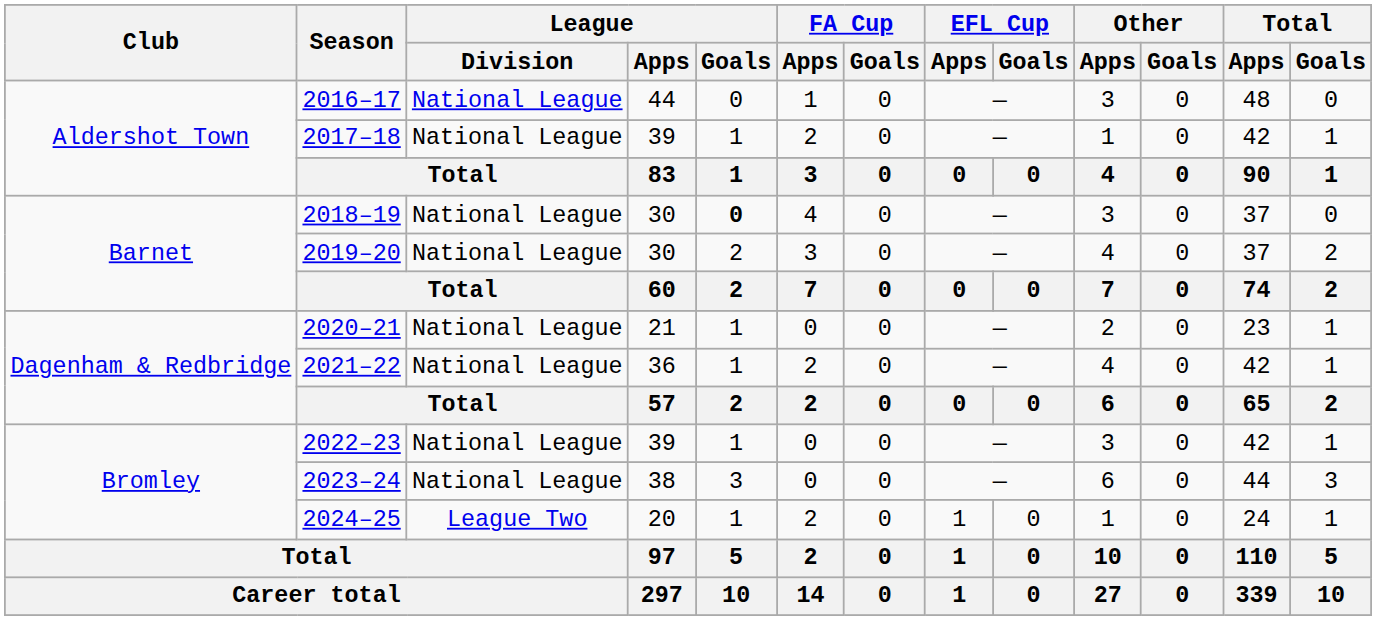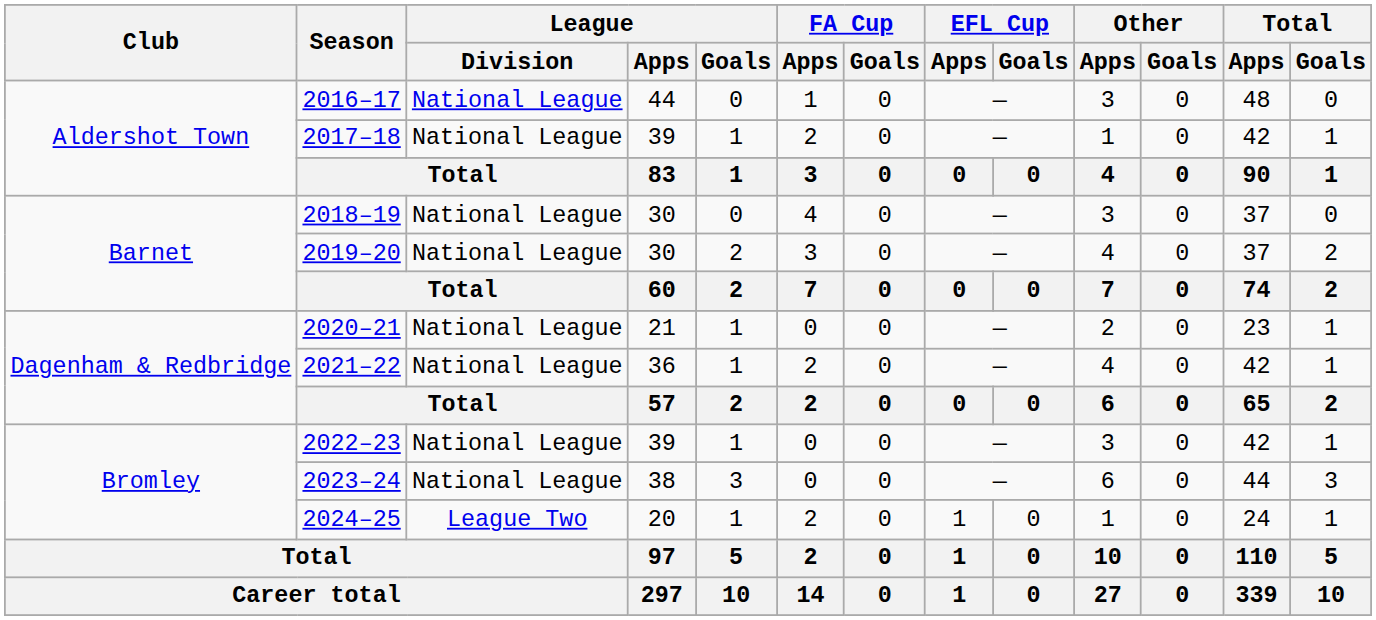(736, 215) bold -> (736, 215) normal
